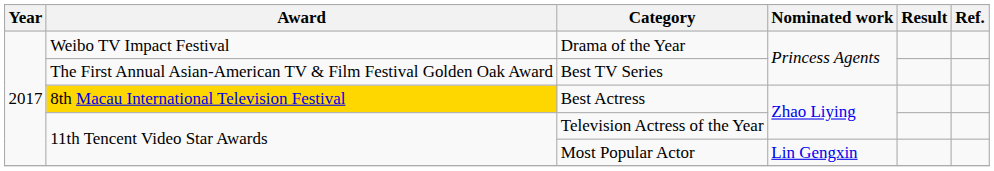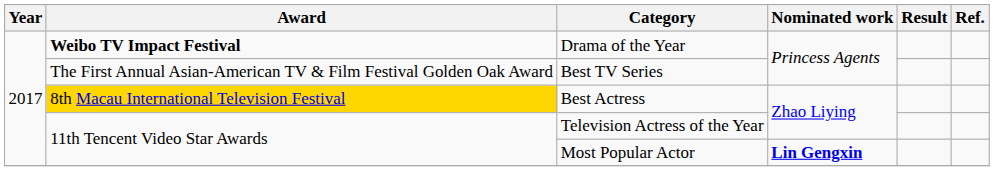(140, 44) normal -> (145, 44) bold
(814, 152) normal -> (817, 152) bold
